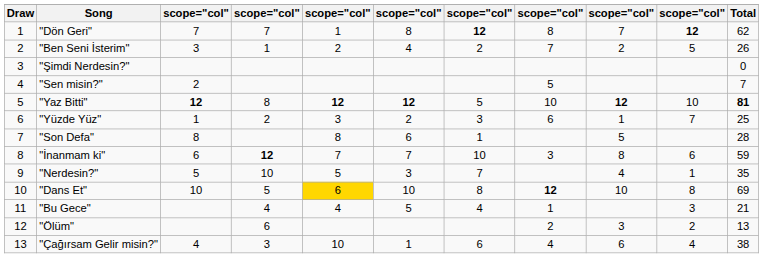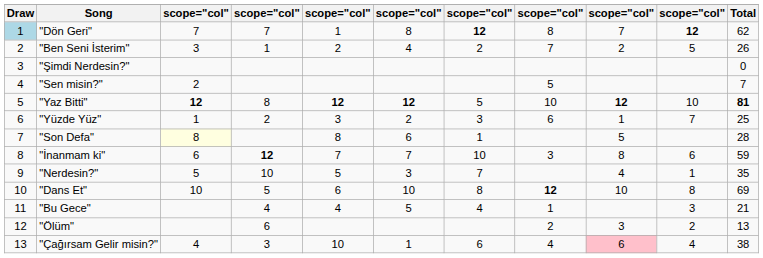(20, 31) no background -> (20, 31) lightblue background
(196, 137) no background -> (196, 137) lightyellow background
(338, 191) gold background -> (338, 191) no background
(621, 244) no background -> (621, 244) pink background
